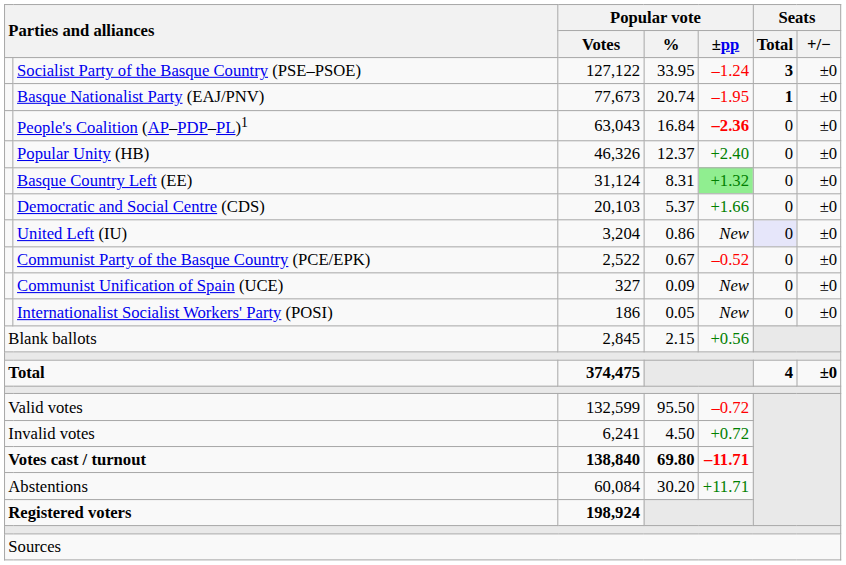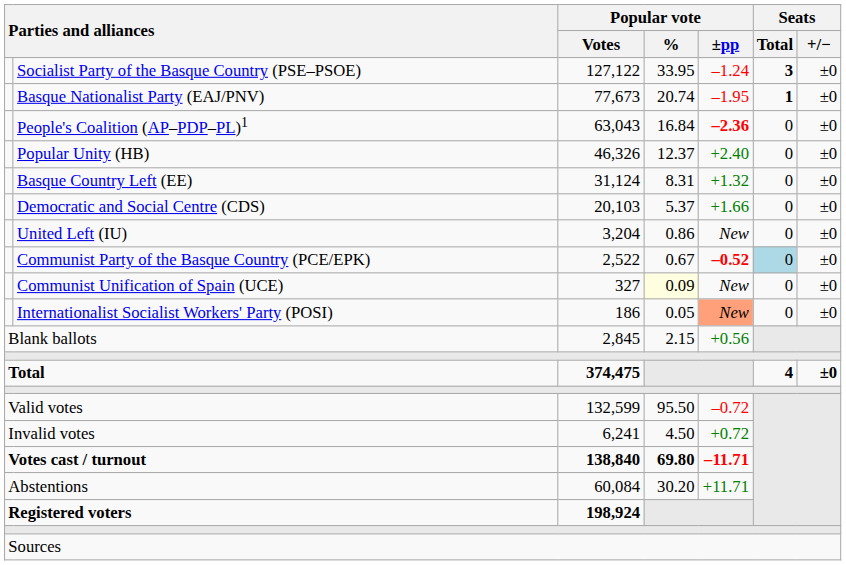(730, 180) lightgreen background -> (730, 180) no background
(789, 233) lavender background -> (789, 233) no background
(730, 259) normal -> (730, 259) bold
(789, 259) no background -> (789, 259) lightblue background
(680, 286) no background -> (680, 286) lightyellow background
(734, 312) no background -> (734, 312) lightsalmon background
